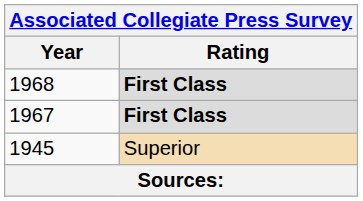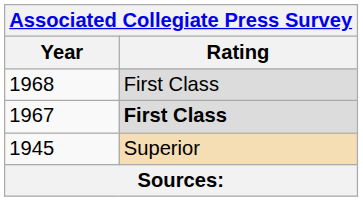(175, 84) bold -> (171, 84) normal
